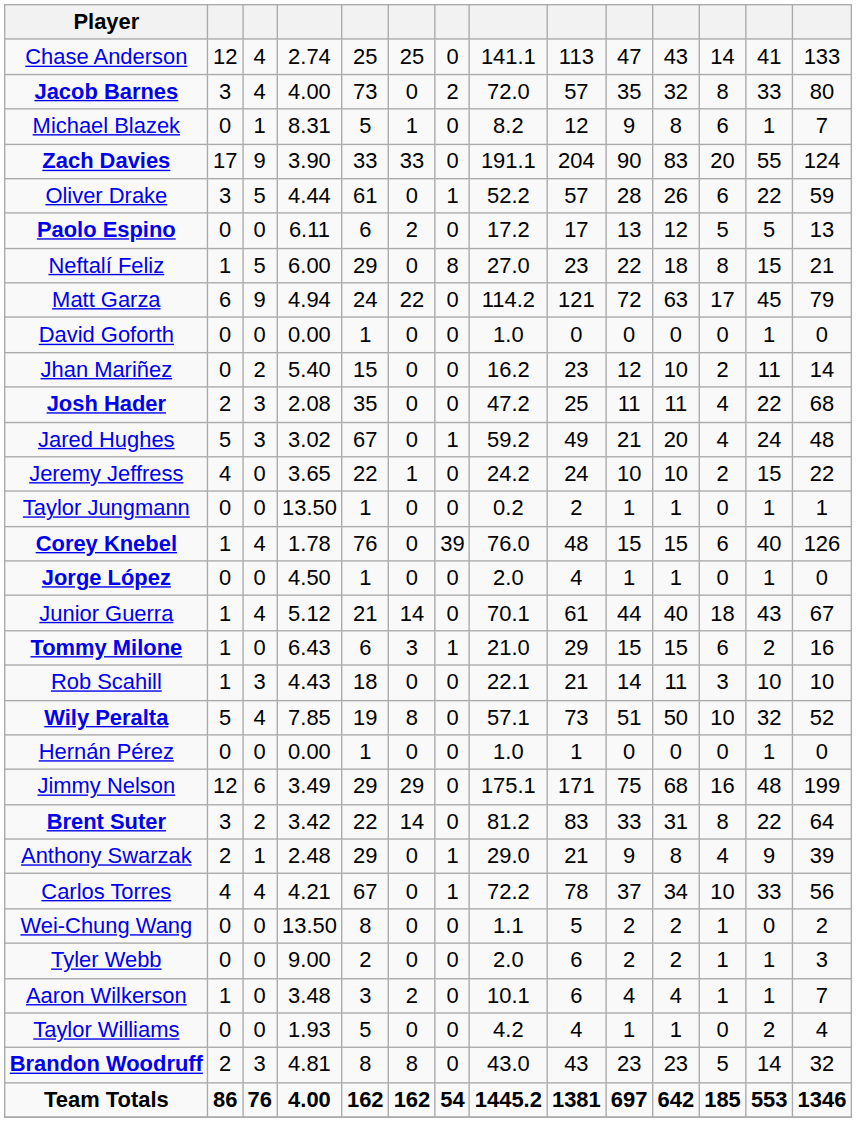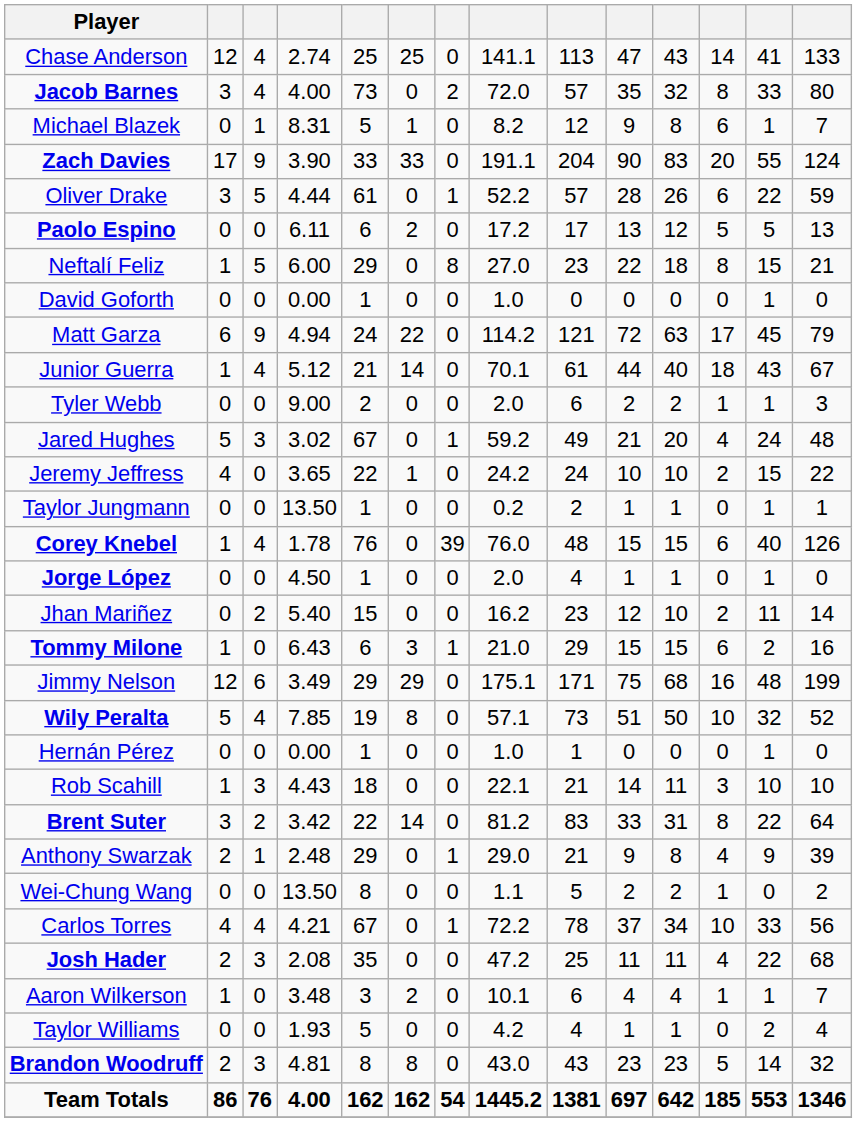rows swapped: (106, 299) <-> (106, 334)
rows swapped: (106, 612) <-> (106, 369)
rows swapped: (106, 404) <-> (106, 960)
rows swapped: (106, 786) <-> (106, 682)
rows swapped: (106, 890) <-> (106, 925)
